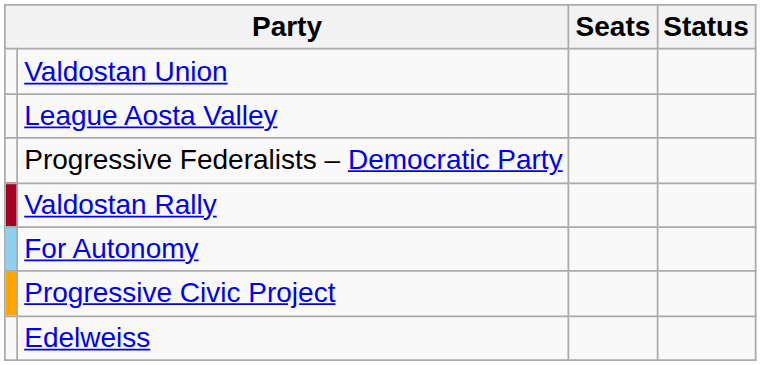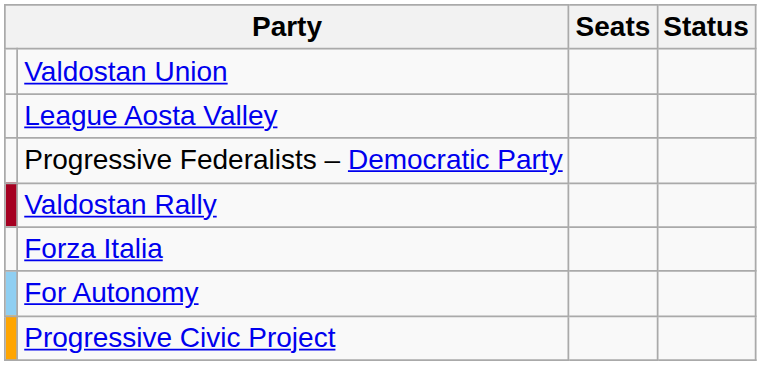+ row: (93, 248)
- row: (87, 337)
